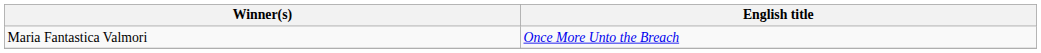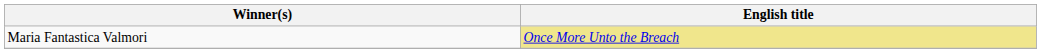(601, 37) no background -> (601, 37) khaki background
